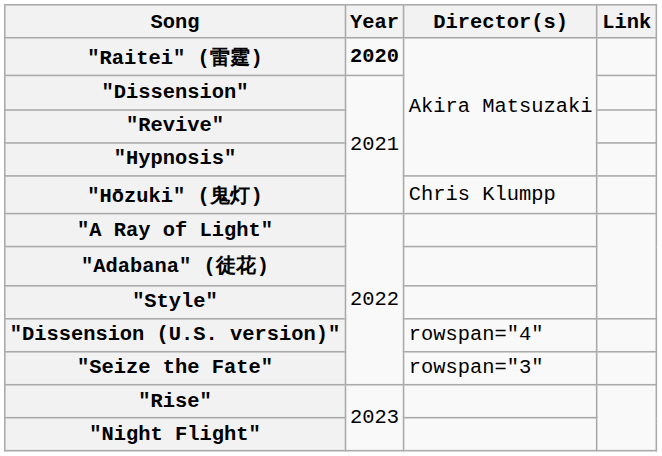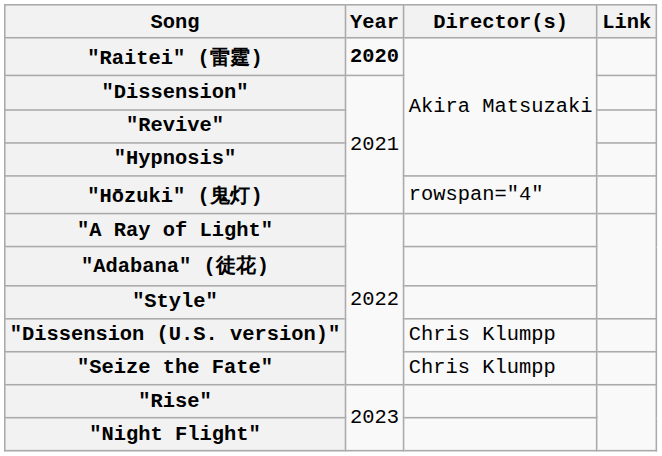(482, 195) Chris Klumpp -> (476, 195) rowspan="4"
(476, 335) rowspan="4" -> (482, 335) Chris Klumpp
(476, 368) rowspan="3" -> (482, 368) Chris Klumpp
